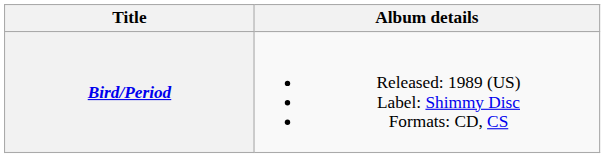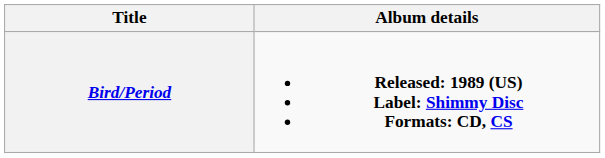(427, 102) normal -> (427, 102) bold
